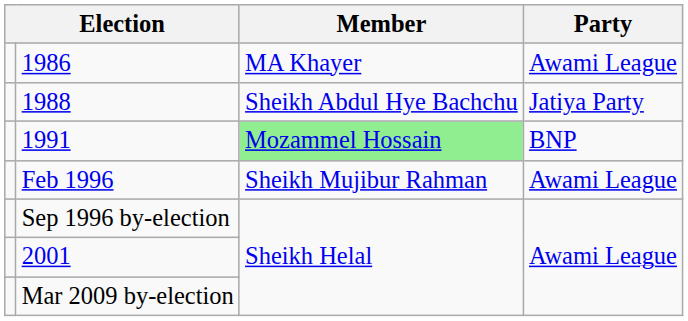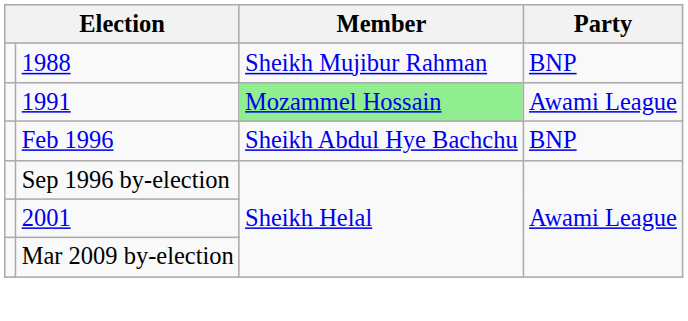- row: (46, 62)
(381, 101) Sheikh Abdul Hye Bachchu -> (366, 62) Sheikh Mujibur Rahman
(586, 101) Jatiya Party -> (553, 62) BNP
(553, 140) BNP -> (603, 101) Awami League
(366, 179) Sheikh Mujibur Rahman -> (381, 140) Sheikh Abdul Hye Bachchu
(603, 179) Awami League -> (553, 140) BNP
